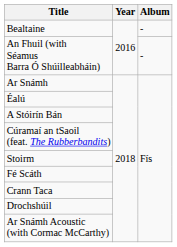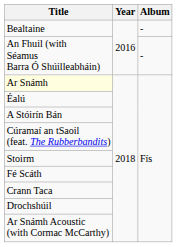(27, 83) no background -> (27, 83) lightyellow background
